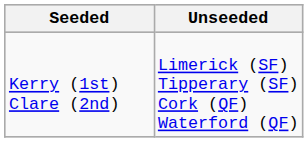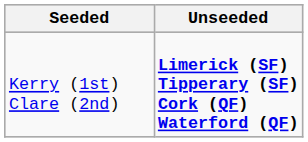(228, 95) normal -> (228, 95) bold
